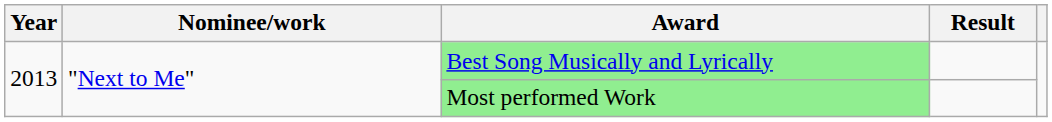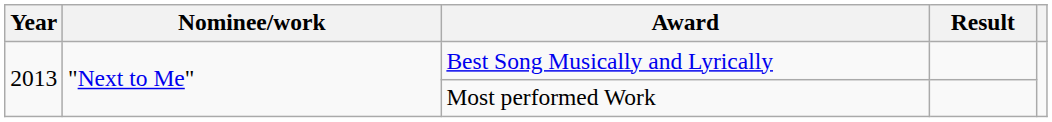(610, 60) lightgreen background -> (610, 60) no background
(551, 97) lightgreen background -> (551, 97) no background
